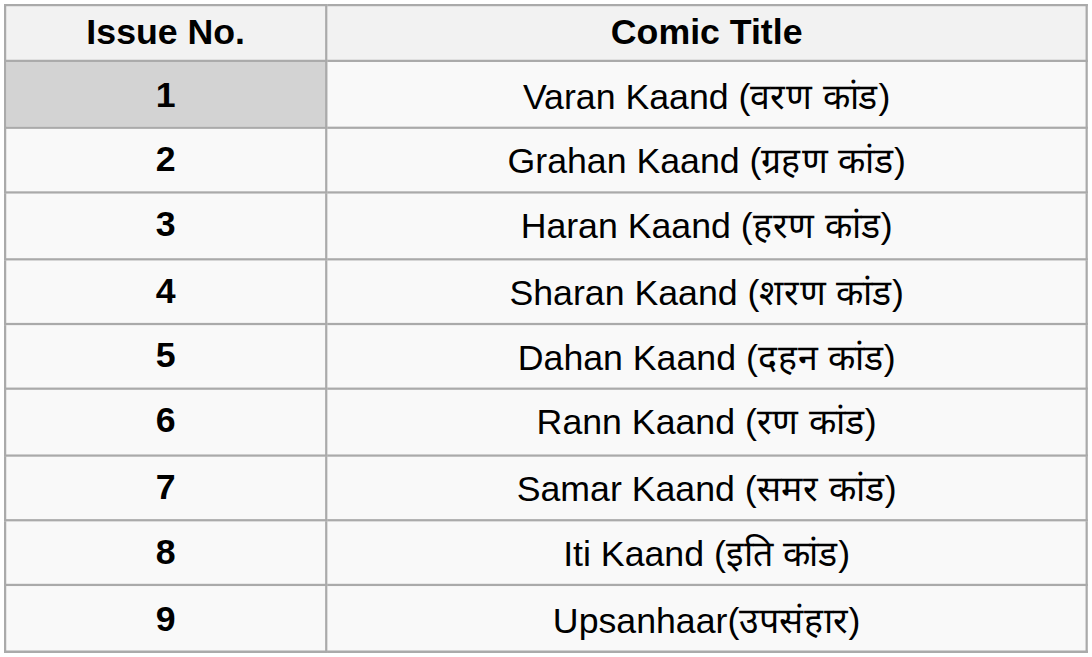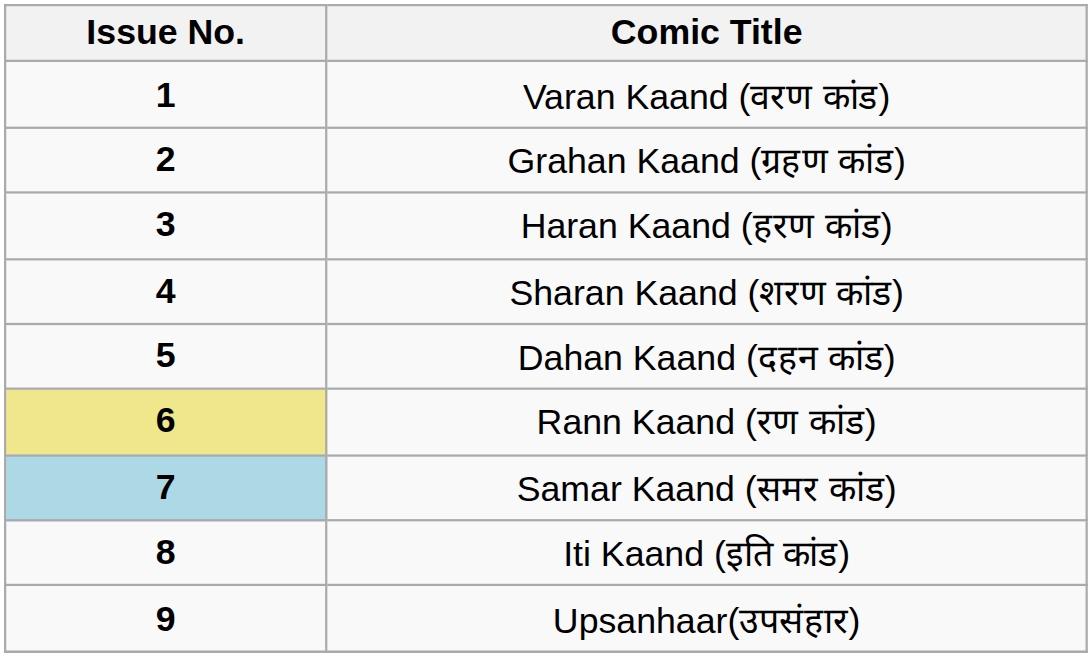(166, 93) lightgrey background -> (166, 93) no background
(166, 421) no background -> (166, 421) khaki background
(166, 486) no background -> (166, 486) lightblue background
